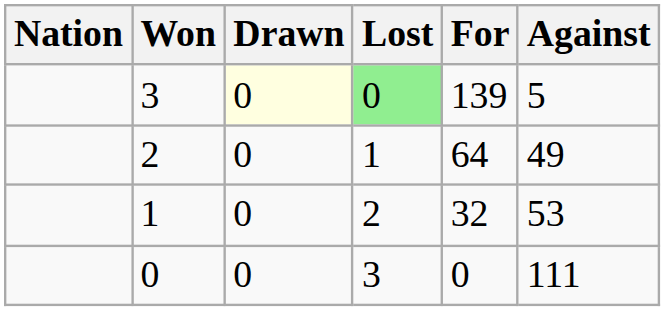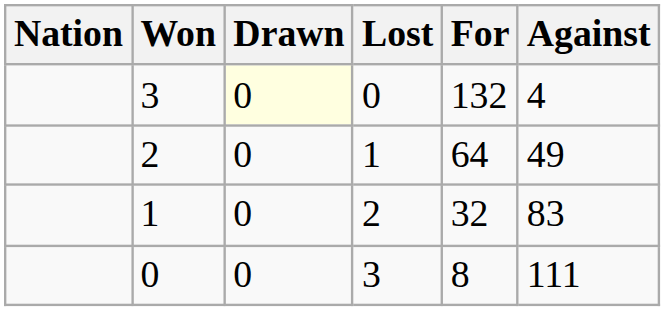(371, 94) lightgreen background -> (371, 94) no background
(479, 94) 139 -> (479, 94) 132
(536, 94) 5 -> (536, 94) 4
(546, 214) 53 -> (546, 214) 83
(460, 273) 0 -> (460, 273) 8
